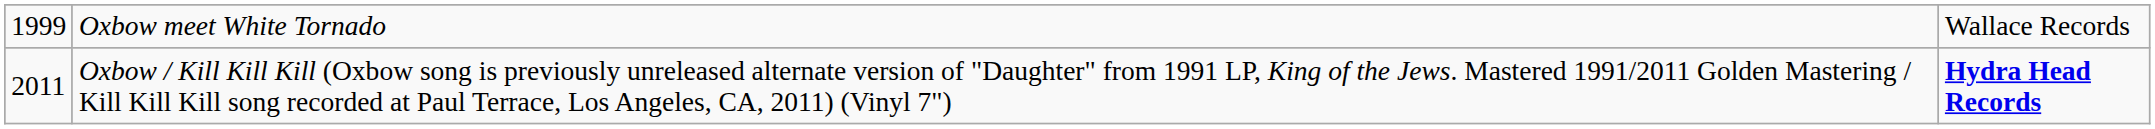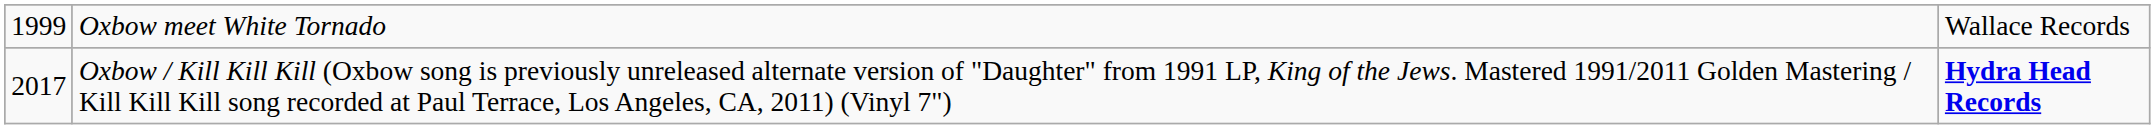(38, 85) 2011 -> (39, 85) 2017
